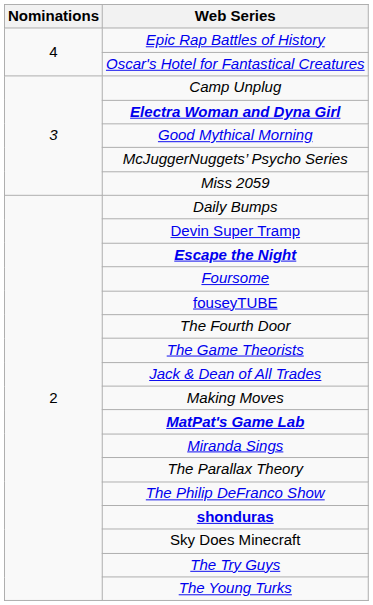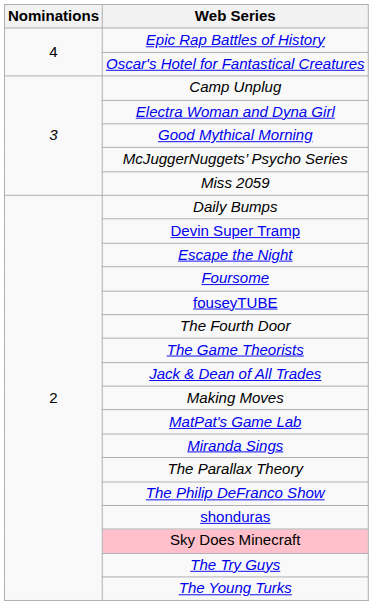(235, 111) bold -> (235, 111) normal
(235, 254) bold -> (235, 254) normal
(235, 421) bold -> (235, 421) normal
(235, 517) bold -> (235, 517) normal
(235, 541) no background -> (235, 541) pink background
